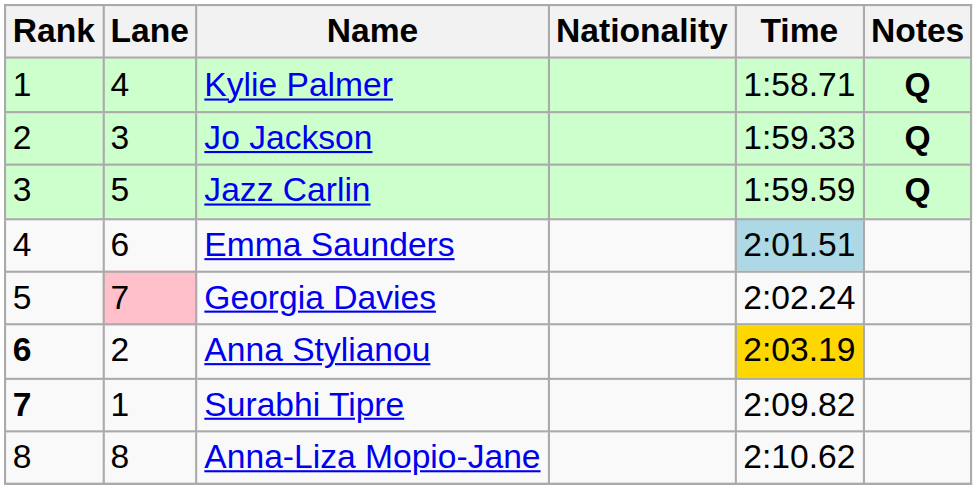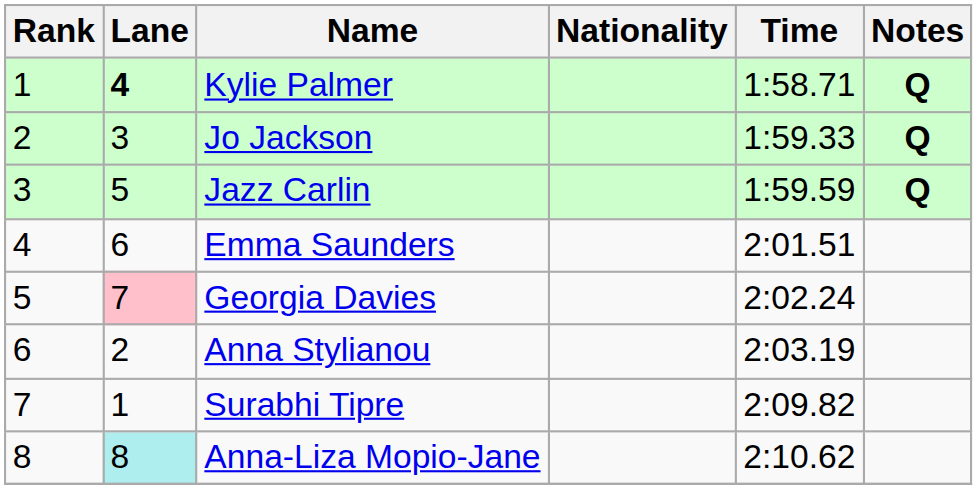(120, 84) normal -> (120, 84) bold
(799, 244) lightblue background -> (799, 244) no background
(22, 350) bold -> (22, 350) normal
(799, 350) gold background -> (799, 350) no background
(22, 404) bold -> (22, 404) normal
(120, 457) no background -> (120, 457) paleturquoise background
